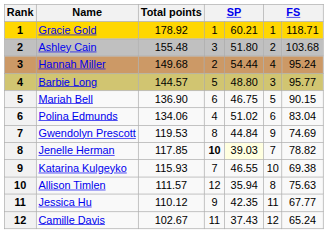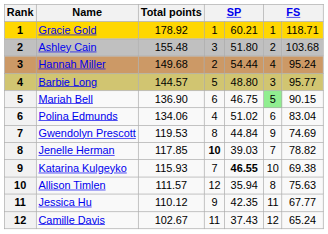(273, 99) no background -> (273, 99) lightgreen background
(244, 151) lightyellow background -> (244, 151) no background
(244, 168) normal -> (244, 168) bold
